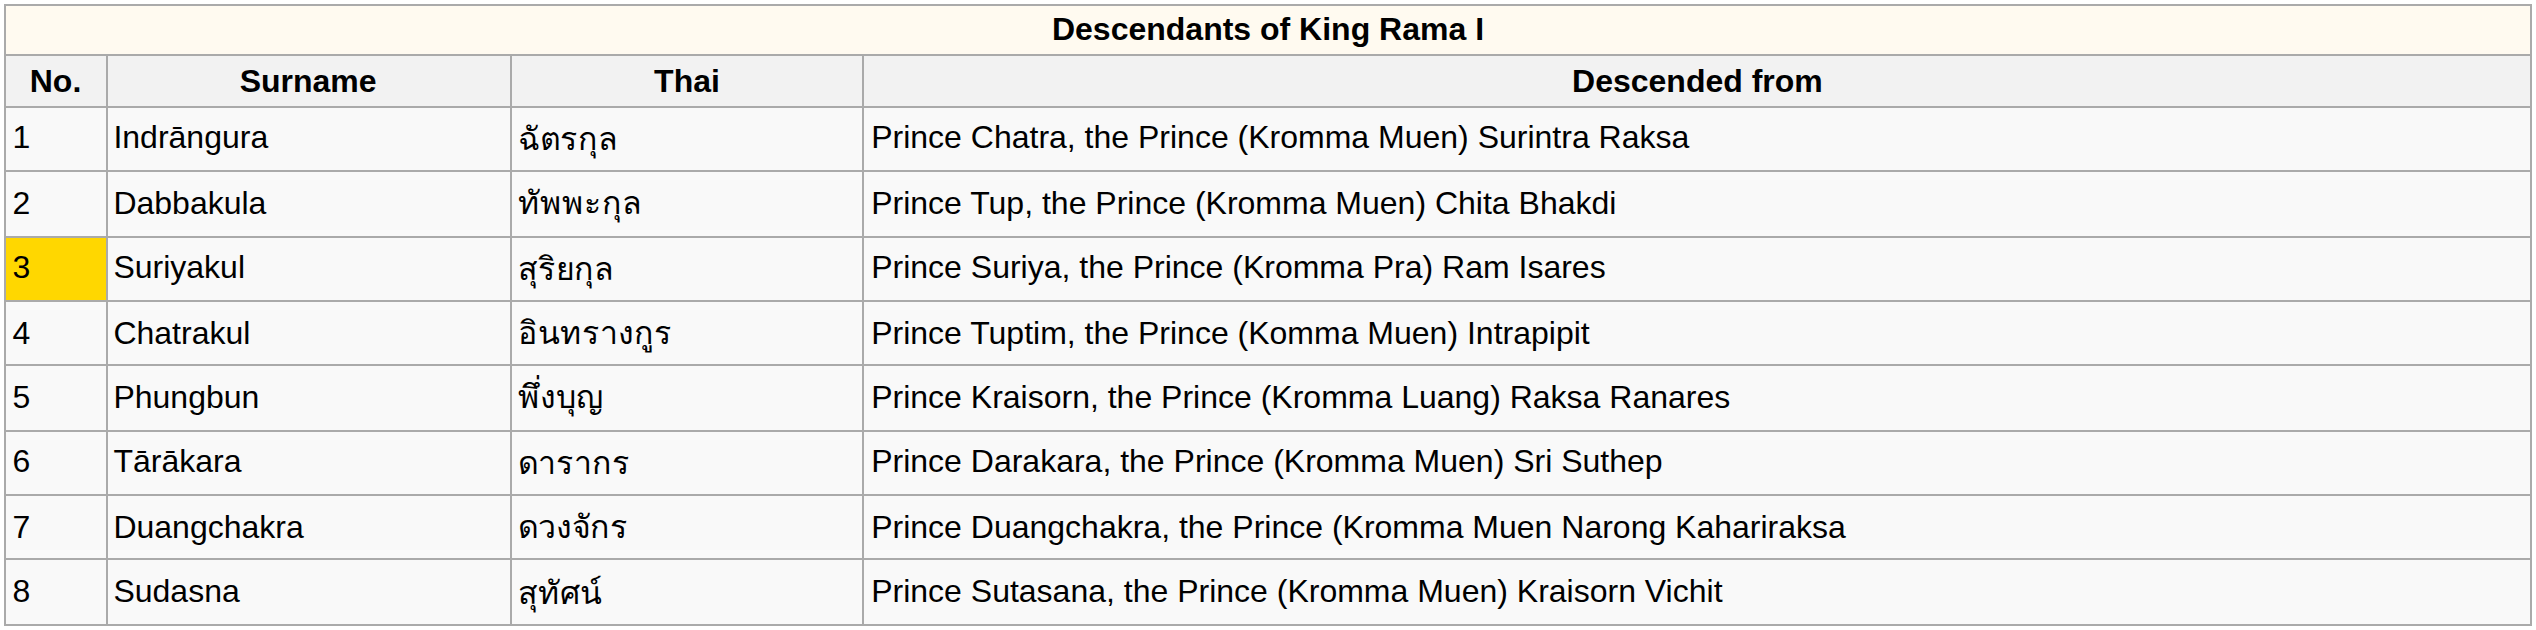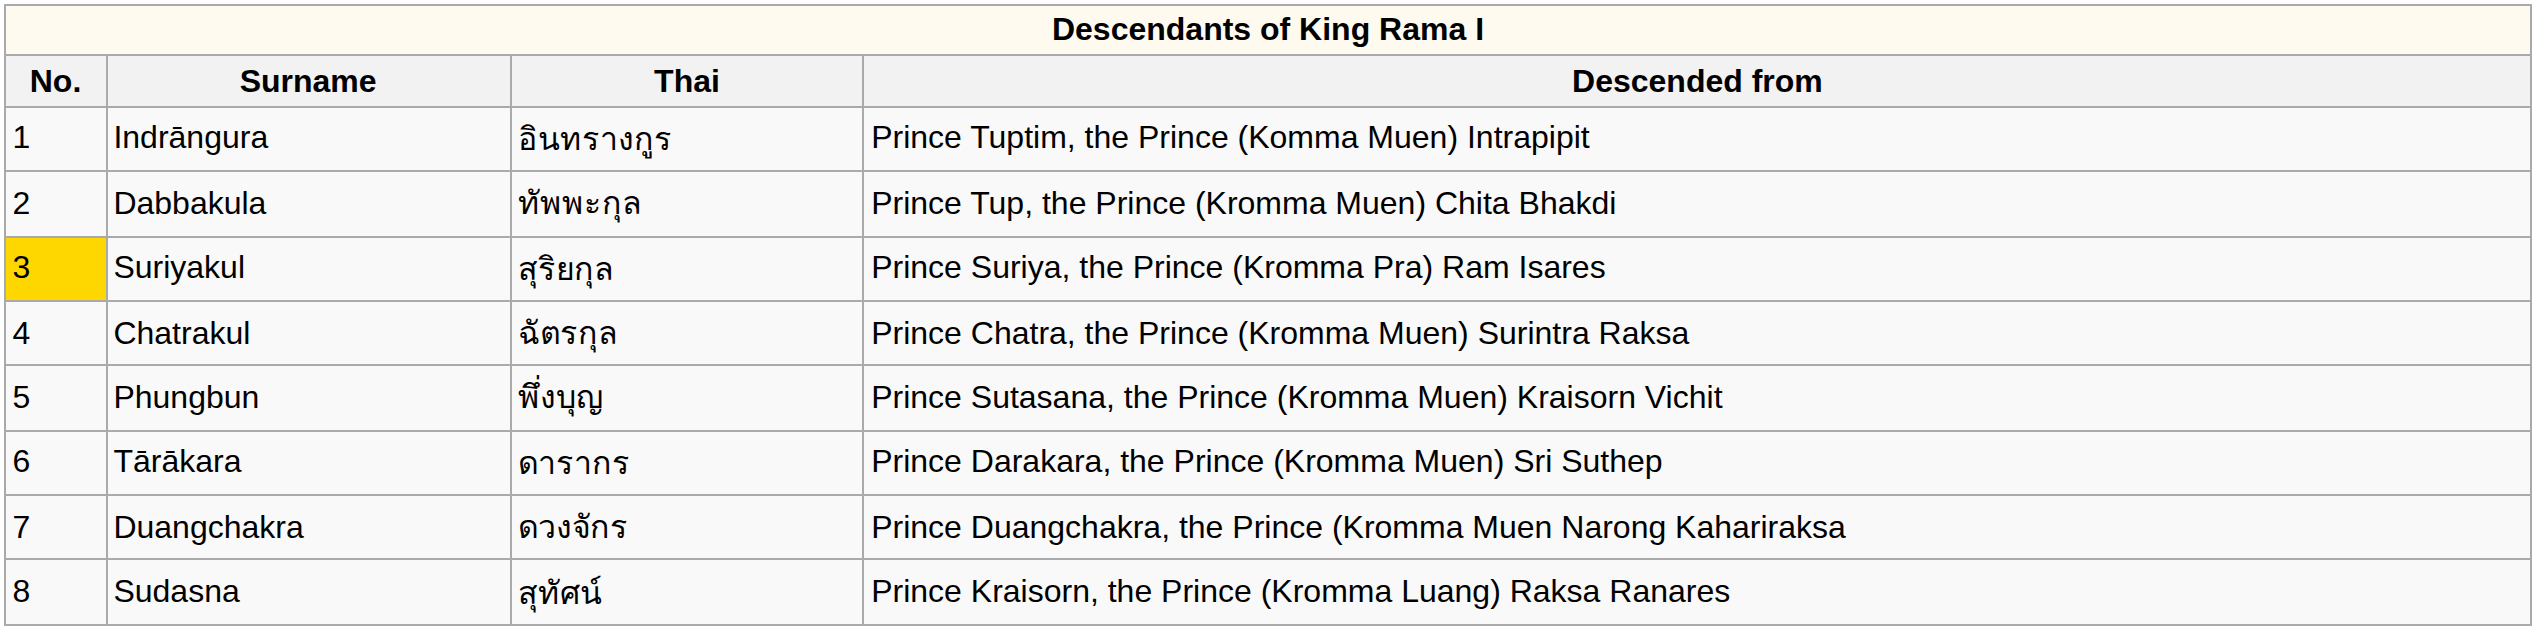(568, 139) ฉัตรกุล -> (595, 139) อินทรางกูร
(1280, 138) Prince Chatra, the Prince (Kromma Muen) Surintra Raksa -> (1230, 138) Prince Tuptim, the Prince (Komma Muen) Intrapipit
(595, 333) อินทรางกูร -> (568, 333) ฉัตรกุล
(1230, 332) Prince Tuptim, the Prince (Komma Muen) Intrapipit -> (1280, 332) Prince Chatra, the Prince (Kromma Muen) Surintra Raksa
(1301, 397) Prince Kraisorn, the Prince (Kromma Luang) Raksa Ranares -> (1297, 397) Prince Sutasana, the Prince (Kromma Muen) Kraisorn Vichit
(1297, 591) Prince Sutasana, the Prince (Kromma Muen) Kraisorn Vichit -> (1301, 591) Prince Kraisorn, the Prince (Kromma Luang) Raksa Ranares
